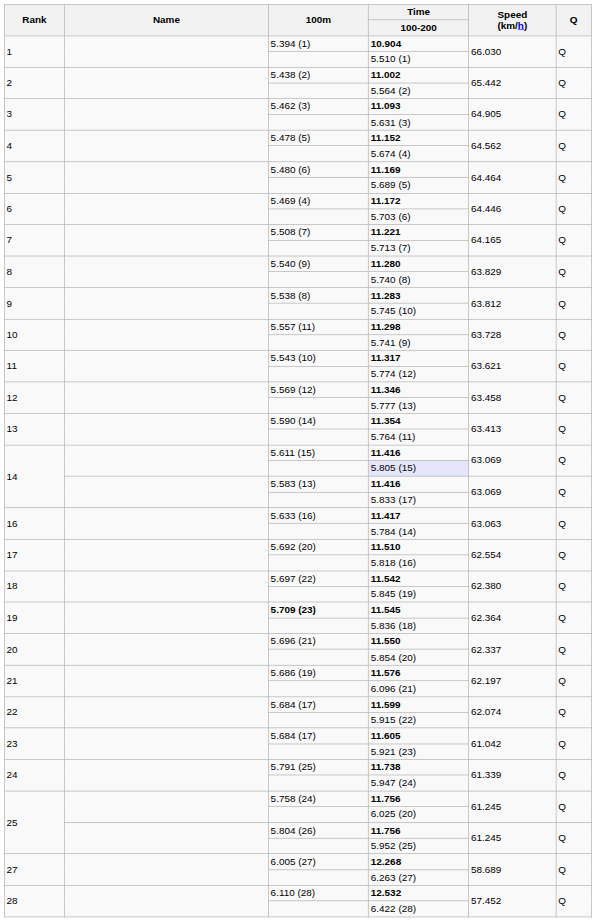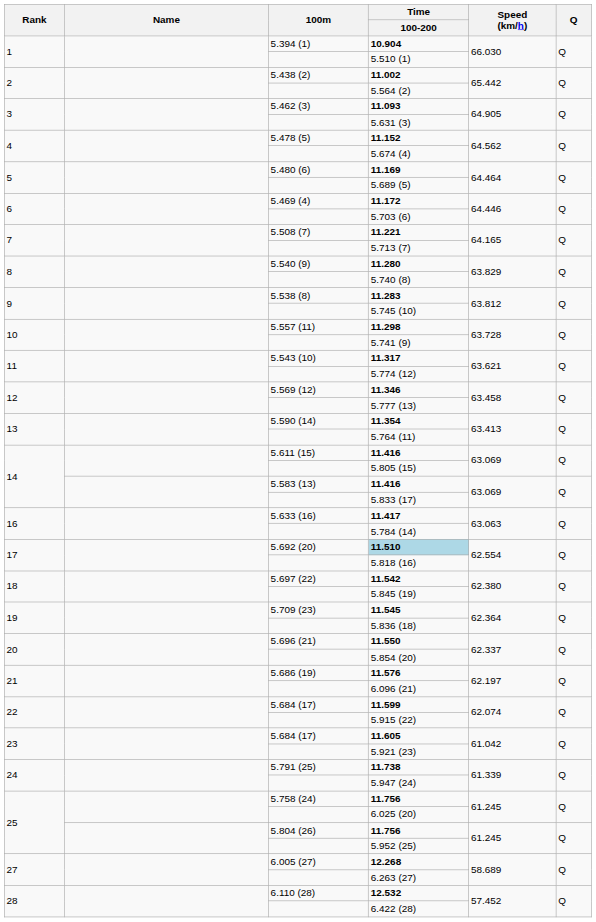(393, 468) lavender background -> (393, 468) no background
(386, 547) no background -> (386, 547) lightblue background
(293, 610) bold -> (293, 610) normal
